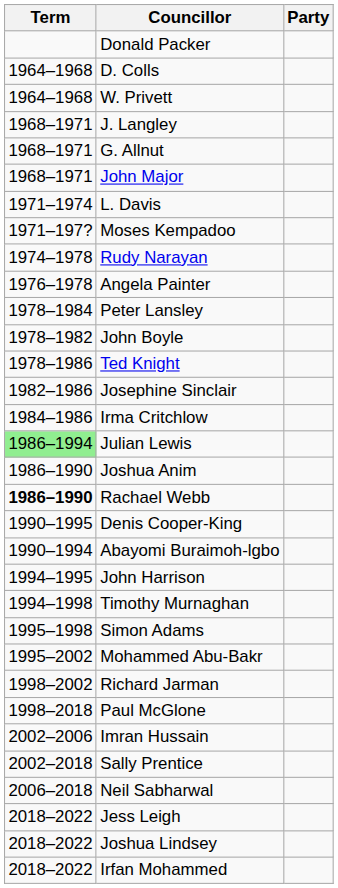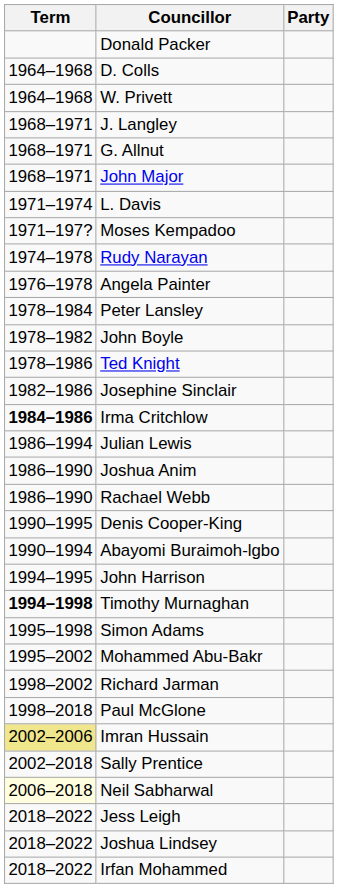(50, 417) normal -> (50, 417) bold
(50, 444) lightgreen background -> (50, 444) no background
(50, 497) bold -> (50, 497) normal
(50, 603) normal -> (50, 603) bold
(50, 737) no background -> (50, 737) khaki background
(50, 790) no background -> (50, 790) lightyellow background
